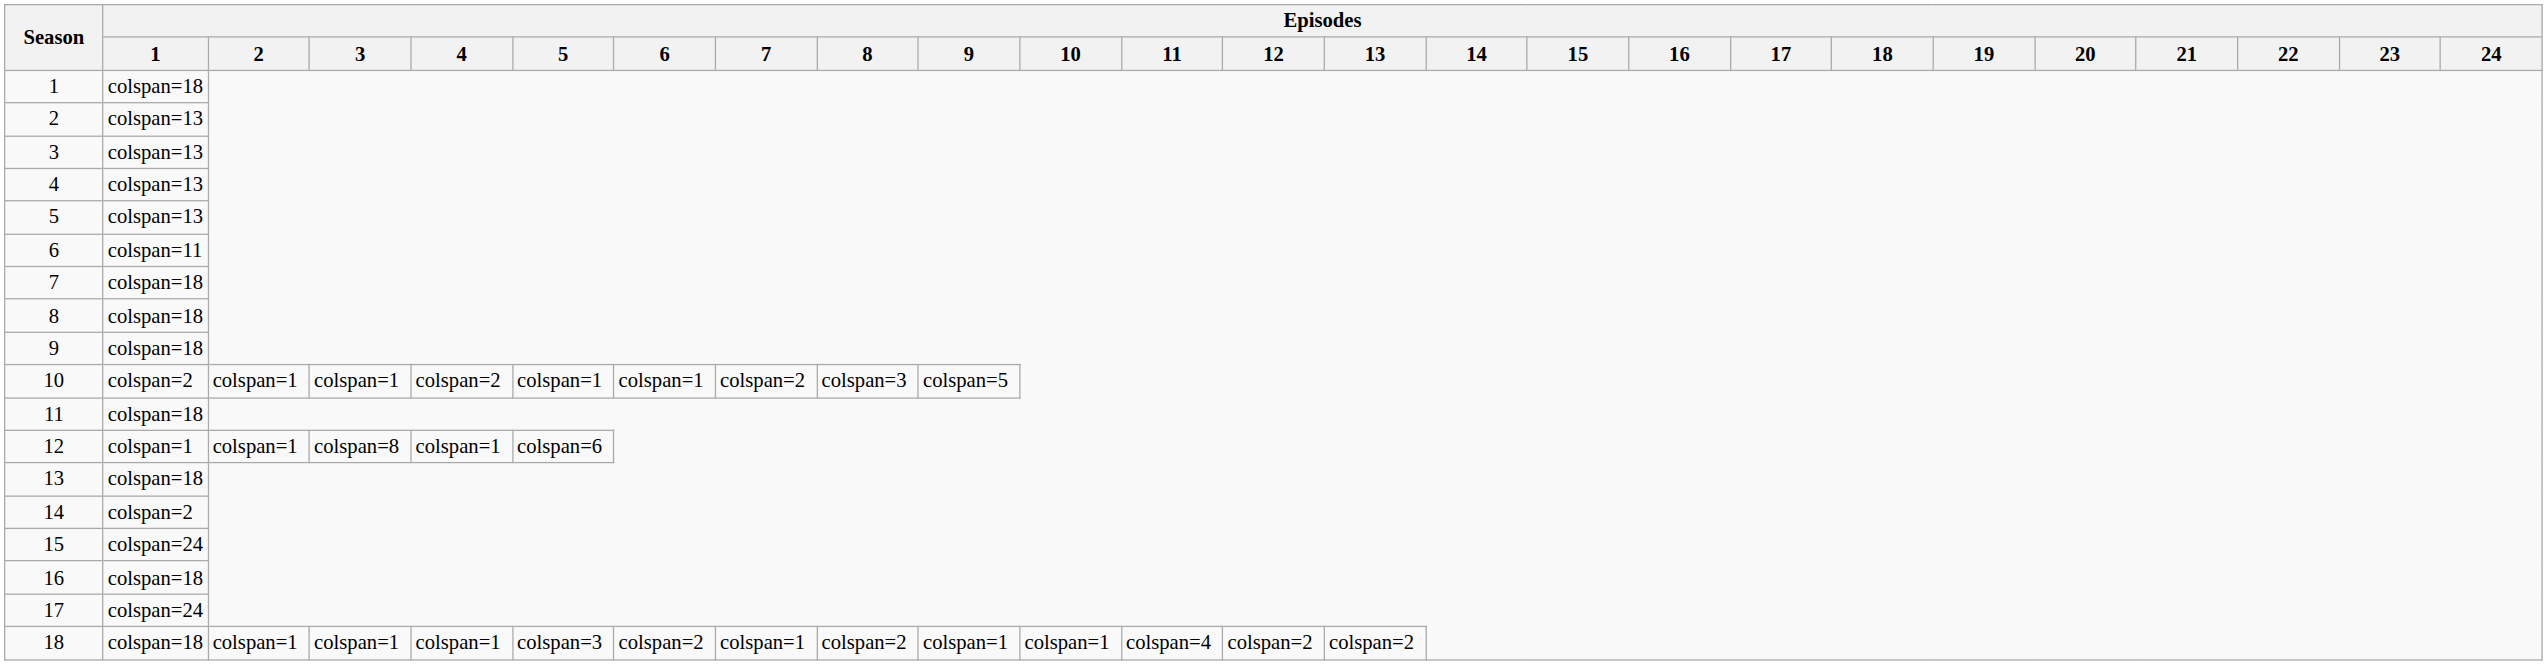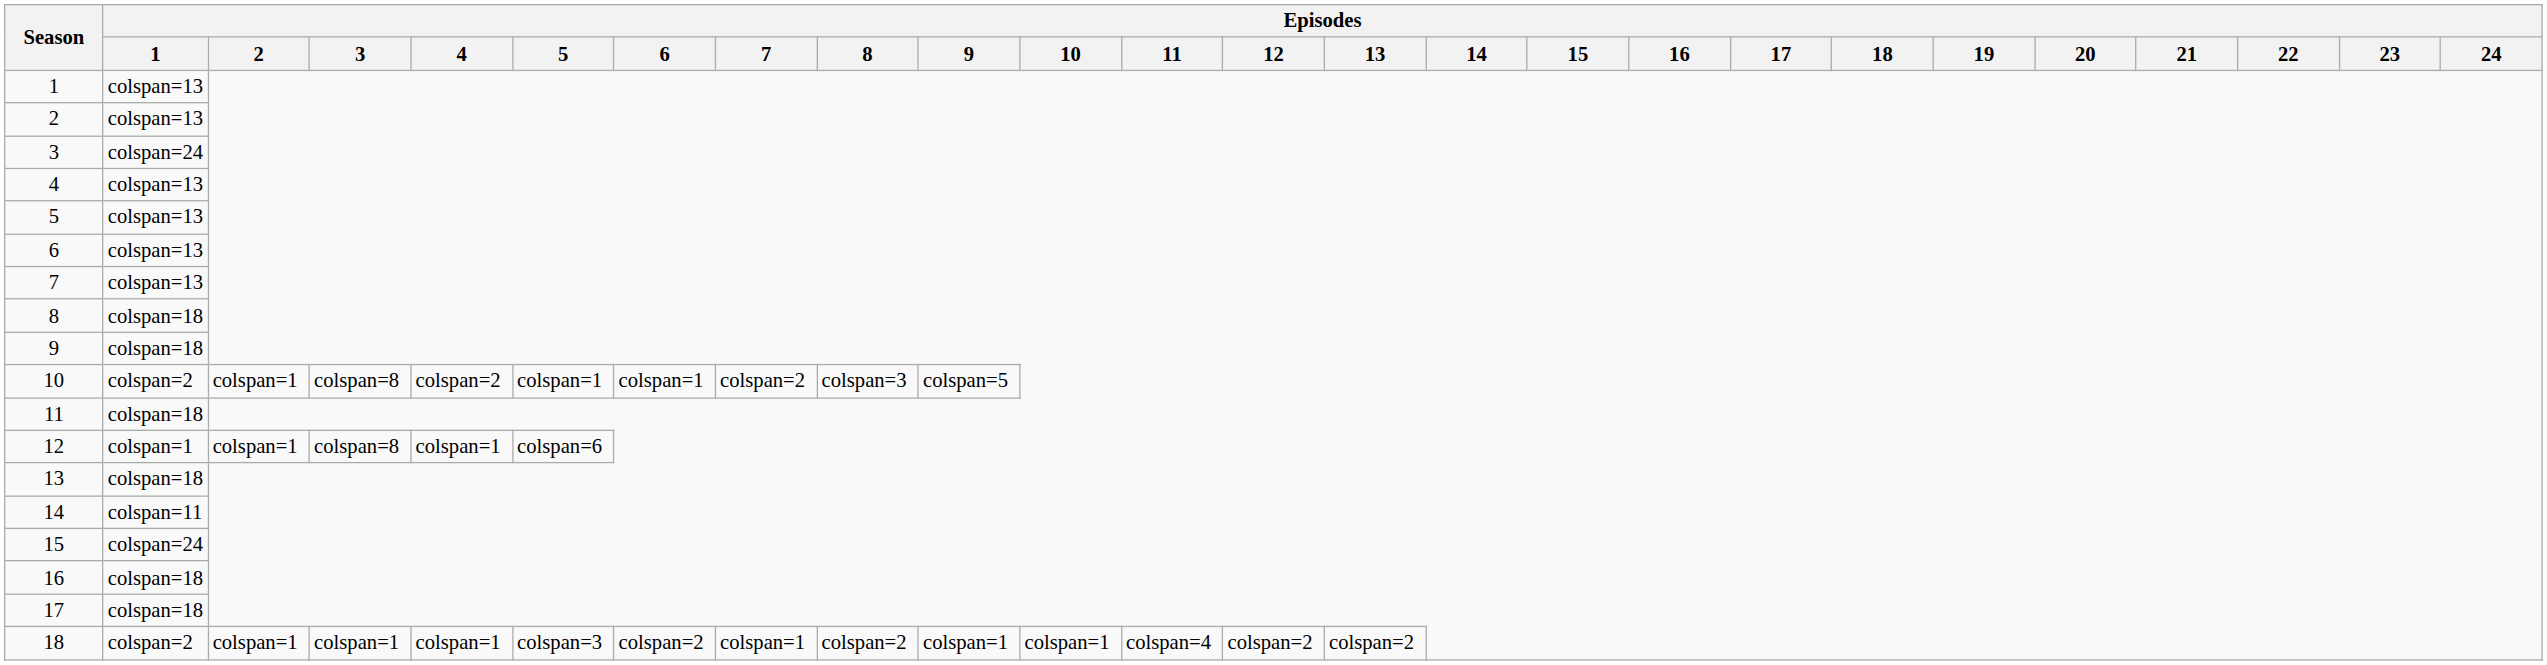(155, 86) colspan=18 -> (155, 86) colspan=13
(155, 151) colspan=13 -> (155, 151) colspan=24
(155, 250) colspan=11 -> (155, 250) colspan=13
(155, 282) colspan=18 -> (155, 282) colspan=13
(357, 380) colspan=1 -> (357, 380) colspan=8
(150, 511) colspan=2 -> (155, 511) colspan=11
(155, 610) colspan=24 -> (155, 610) colspan=18
(155, 642) colspan=18 -> (150, 642) colspan=2
